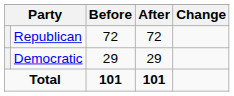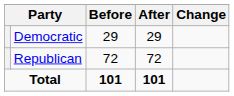rows swapped: (48, 36) <-> (48, 58)
